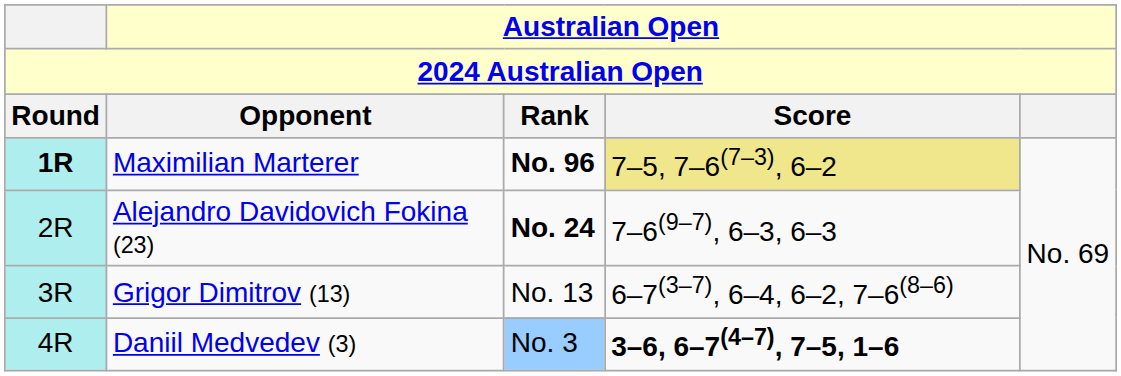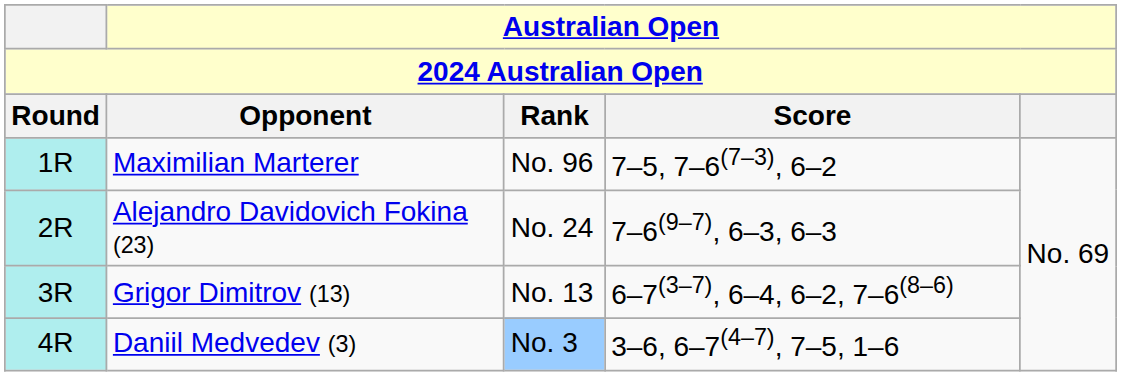(56, 163) bold -> (56, 163) normal
(553, 163) bold -> (552, 163) normal
(724, 163) khaki background -> (724, 163) no background
(553, 227) bold -> (552, 227) normal
(755, 343) bold -> (755, 343) normal
